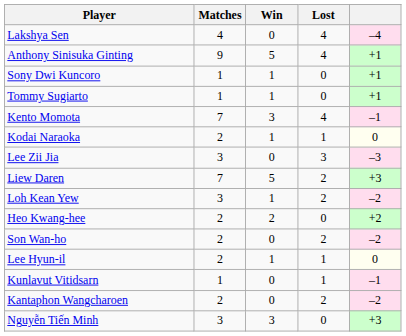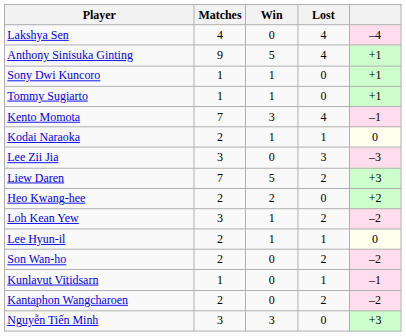rows swapped: (43, 198) <-> (46, 218)
rows swapped: (36, 259) <-> (37, 239)
